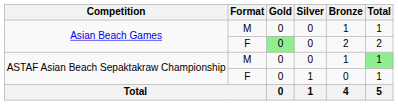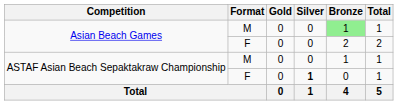(346, 28) no background -> (346, 28) lightgreen background
(280, 44) lightgreen background -> (280, 44) no background
(379, 60) lightgreen background -> (379, 60) no background
(310, 76) normal -> (310, 76) bold
